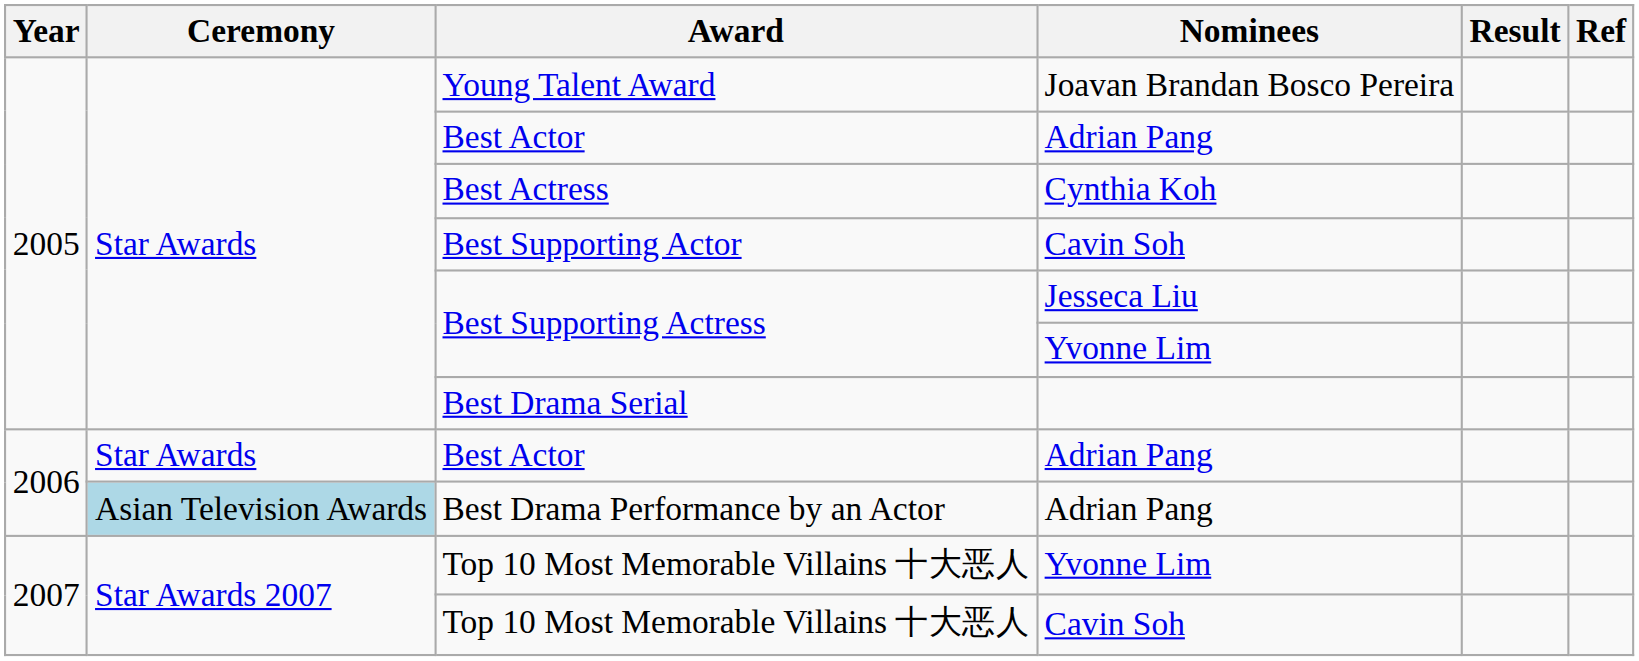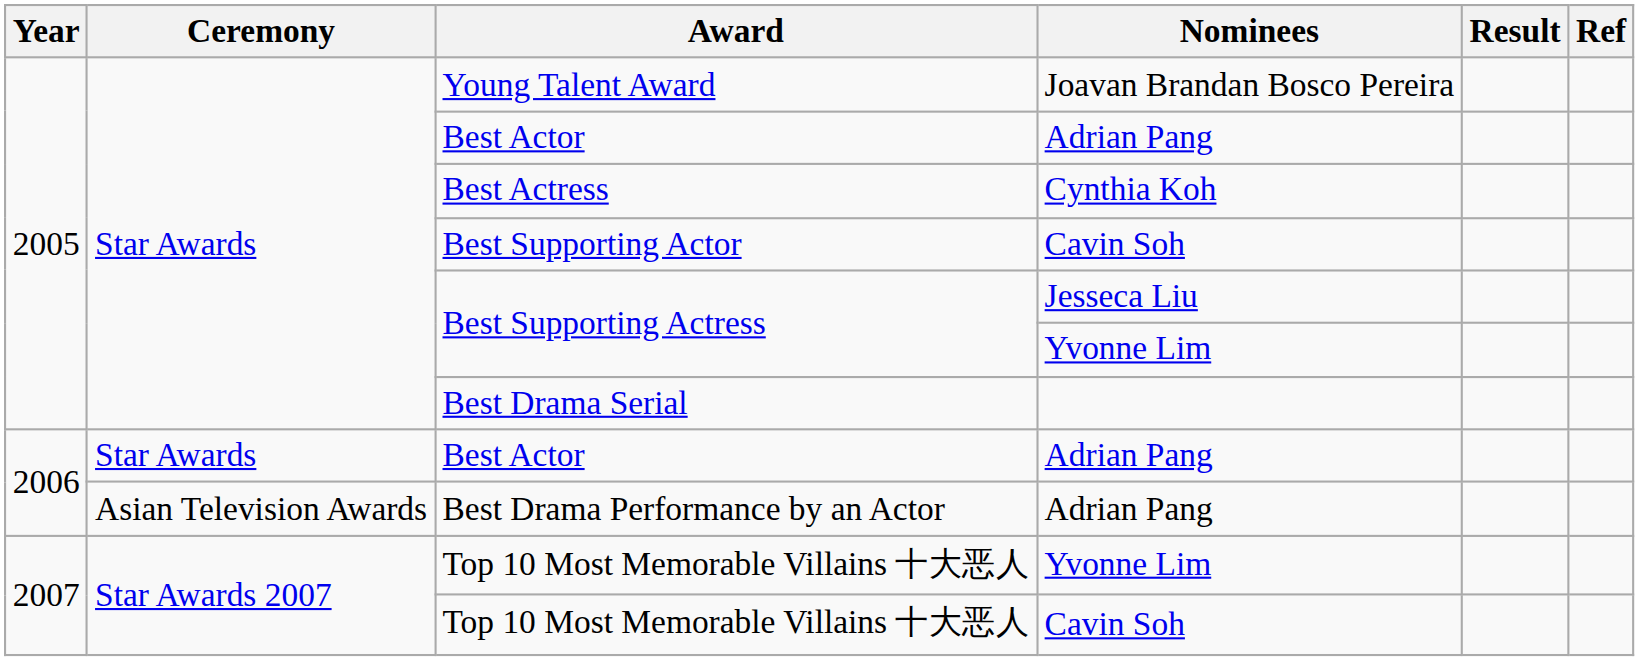(261, 508) lightblue background -> (261, 508) no background
